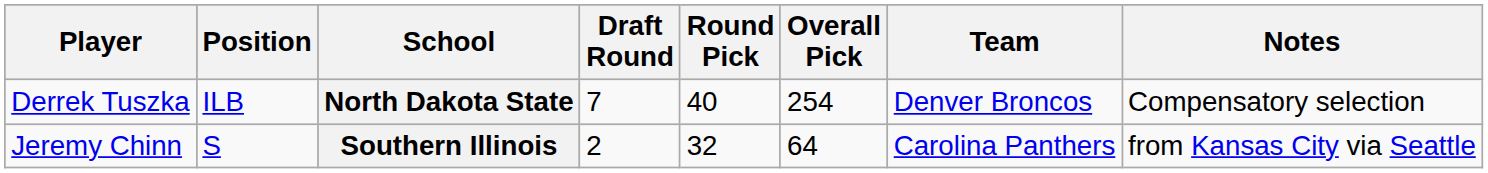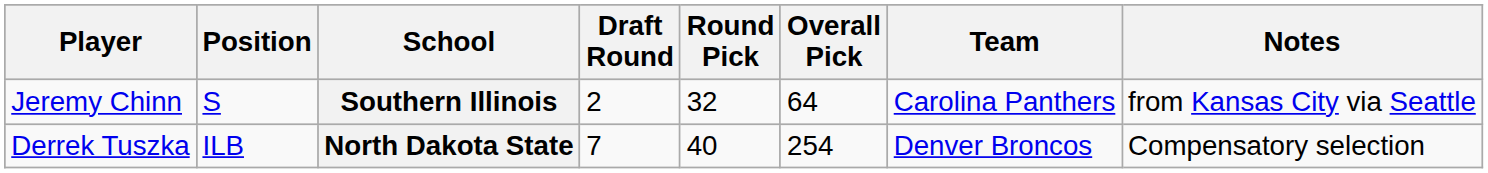rows swapped: (449, 145) <-> (449, 101)
